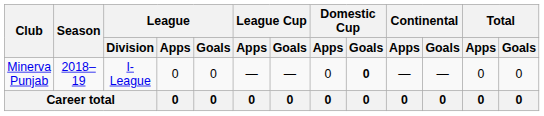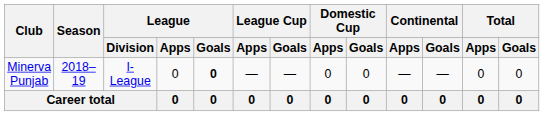(213, 74) normal -> (213, 74) bold
(366, 74) bold -> (366, 74) normal
